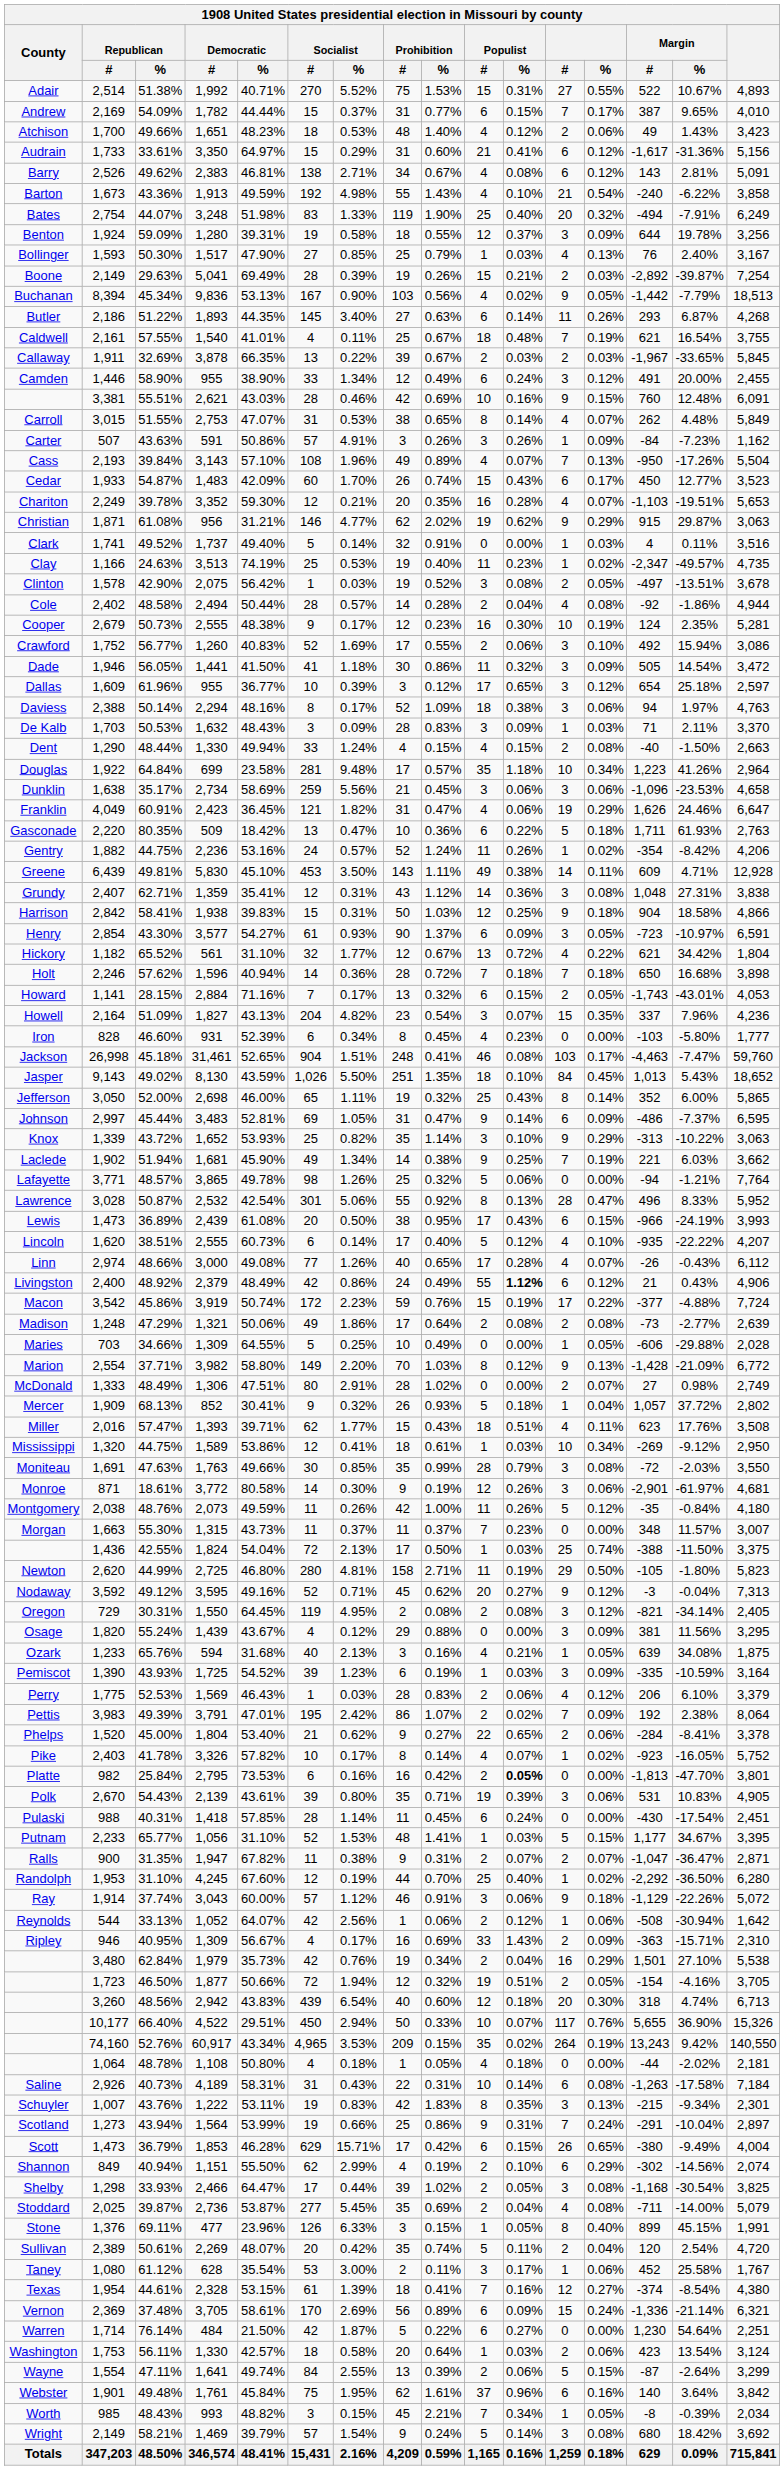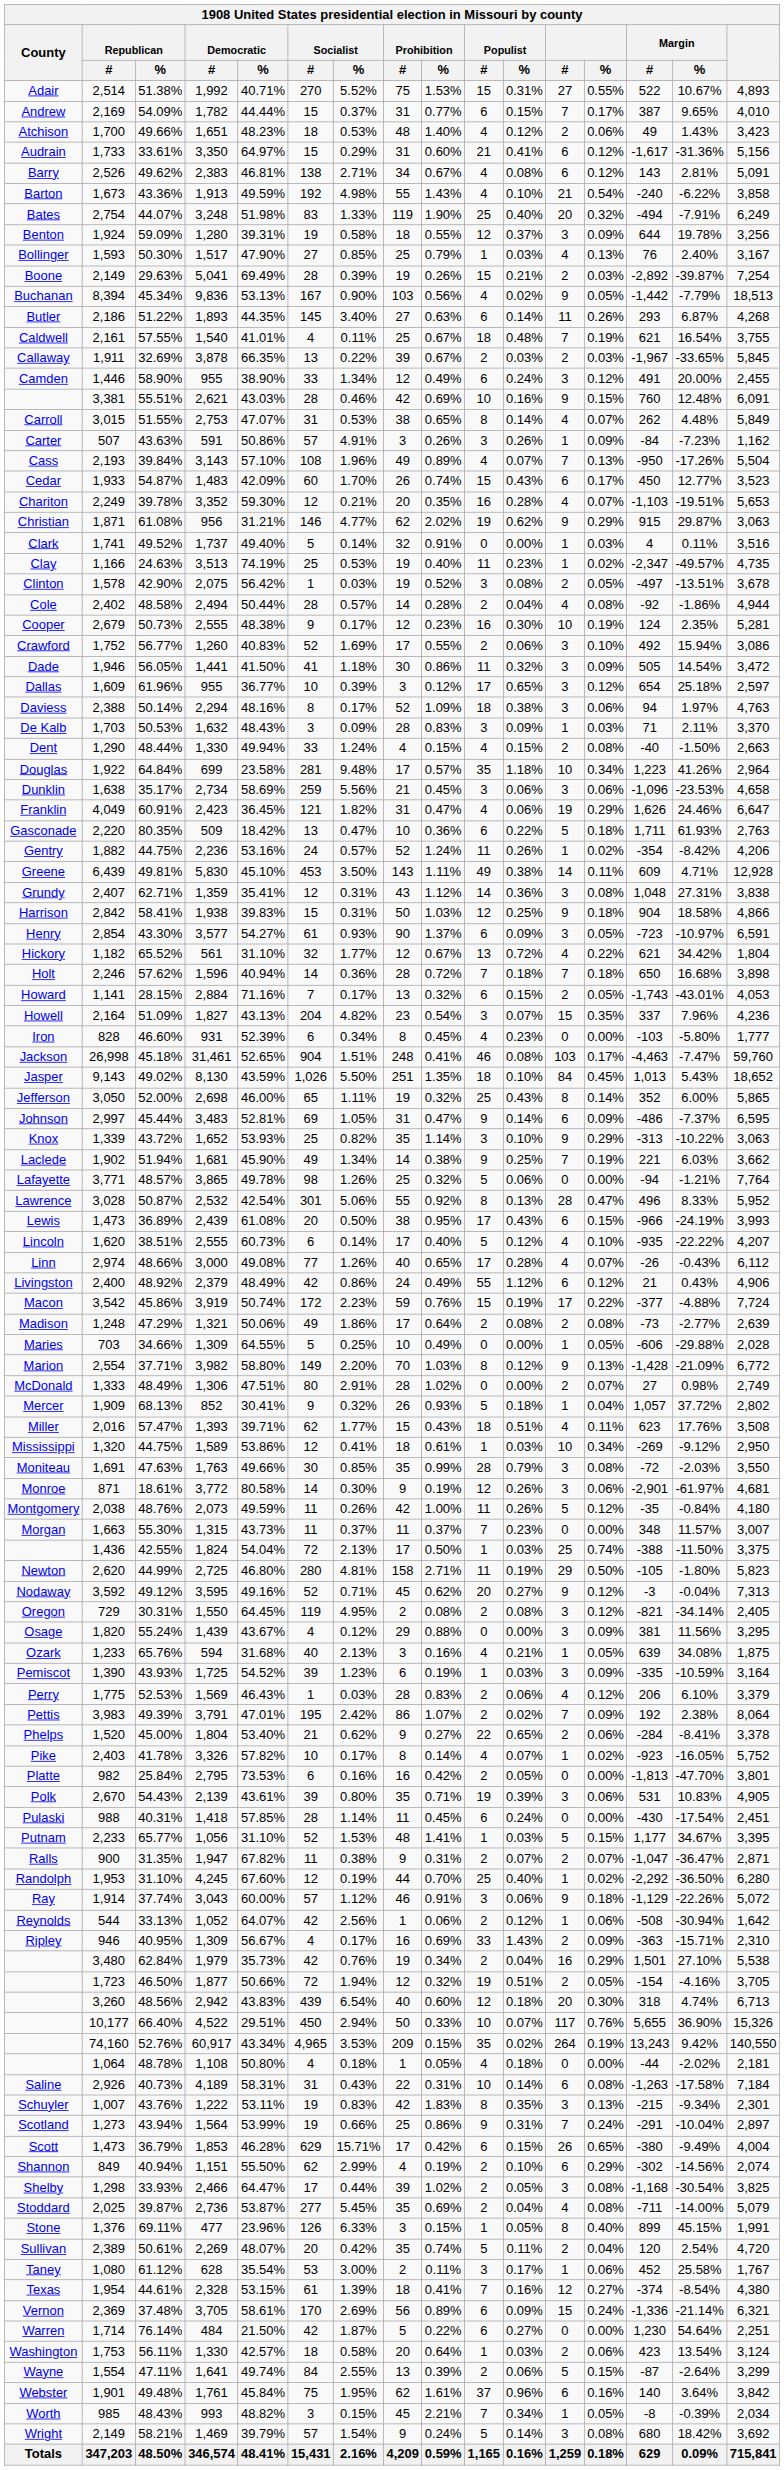(524, 1283) bold -> (524, 1283) normal
(524, 1776) bold -> (524, 1776) normal
